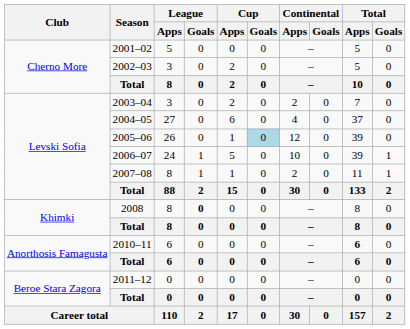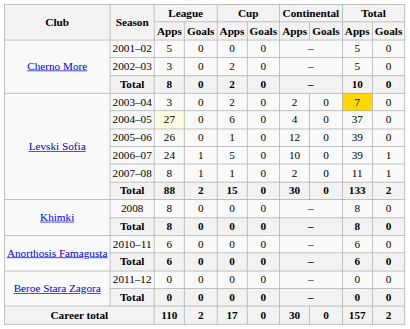(357, 102) no background -> (357, 102) gold background
(169, 119) no background -> (169, 119) lightyellow background
(263, 137) lightblue background -> (263, 137) no background
(201, 208) bold -> (201, 208) normal
(357, 244) bold -> (357, 244) normal
